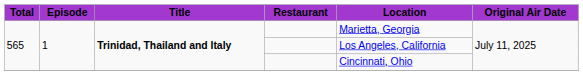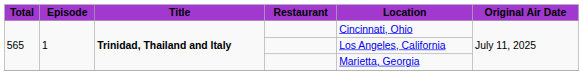(379, 29) Marietta, Georgia -> (376, 29) Cincinnati, Ohio
(376, 62) Cincinnati, Ohio -> (379, 62) Marietta, Georgia
